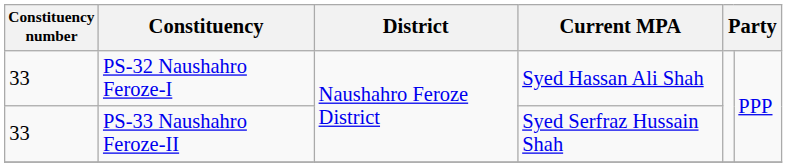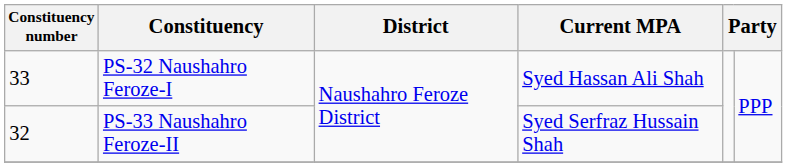(20, 133) 33 -> (20, 133) 32
